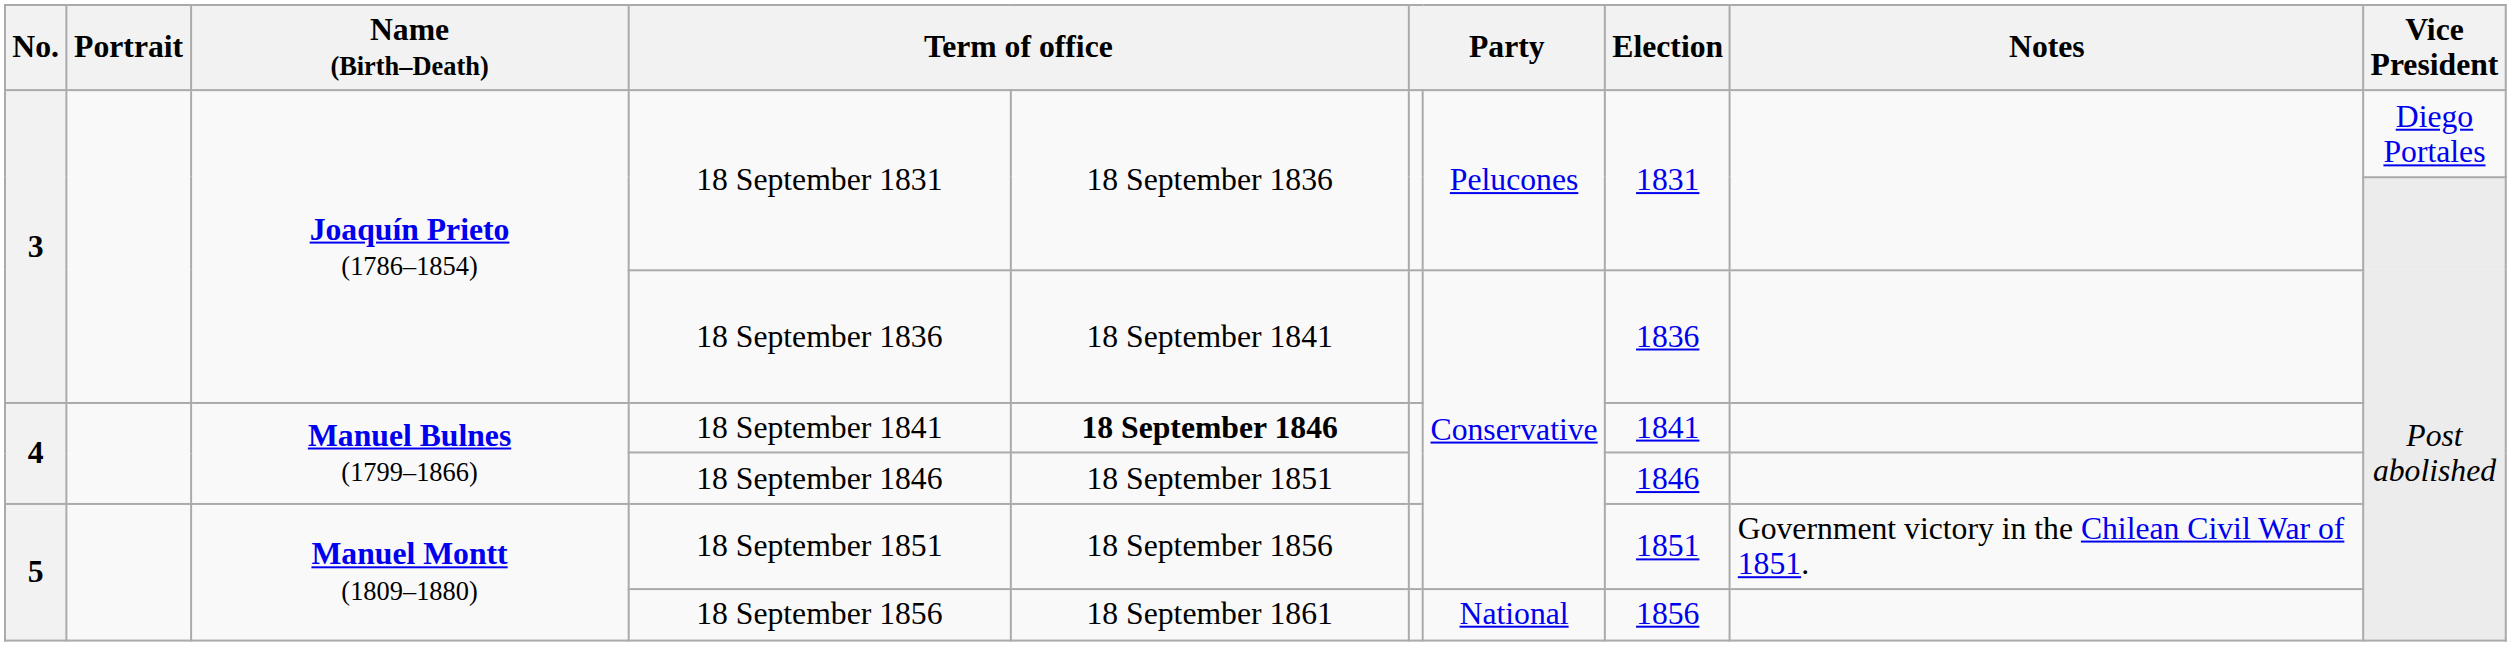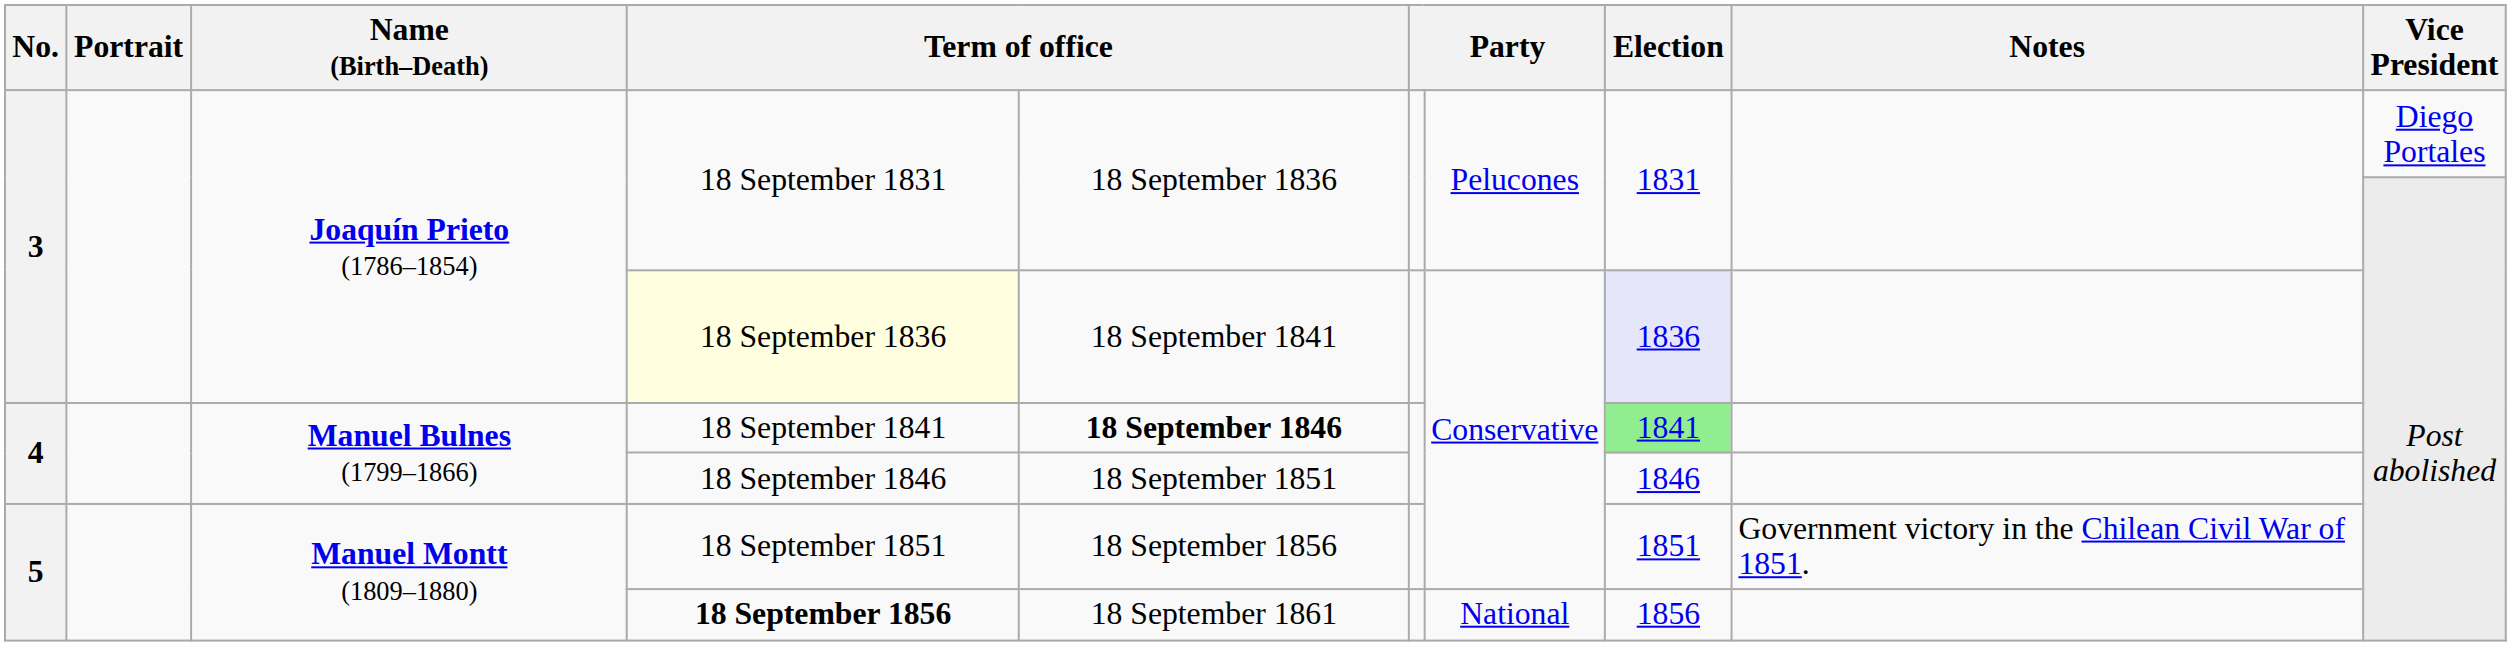(819, 335) no background -> (823, 335) lightyellow background
(1668, 335) no background -> (1668, 335) lavender background
(1668, 427) no background -> (1668, 427) lightgreen background
(819, 613) normal -> (823, 613) bold
